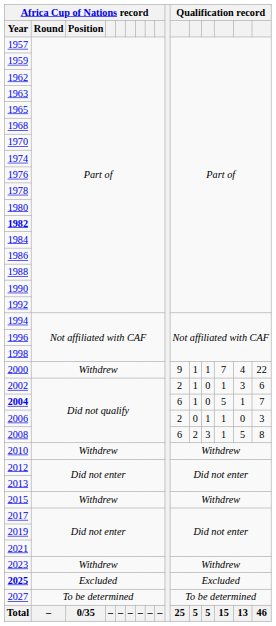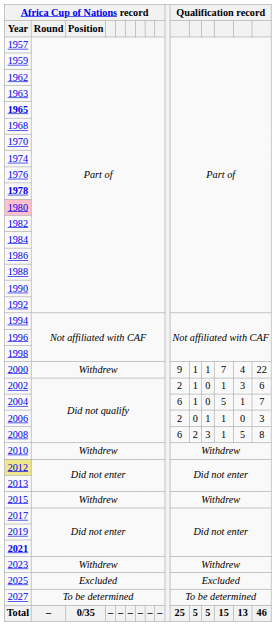(18, 110) normal -> (18, 110) bold
(18, 191) normal -> (18, 191) bold
(18, 207) no background -> (18, 207) pink background
(18, 223) bold -> (18, 223) normal
(18, 402) bold -> (18, 402) normal
(18, 467) no background -> (18, 467) khaki background
(18, 548) normal -> (18, 548) bold
(18, 581) bold -> (18, 581) normal
